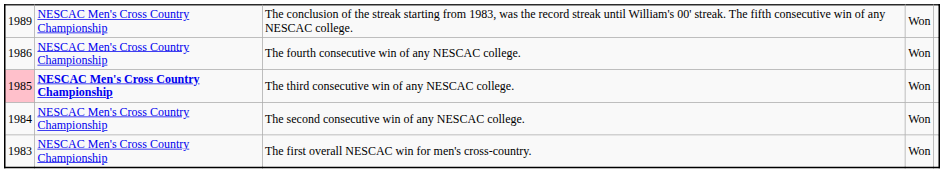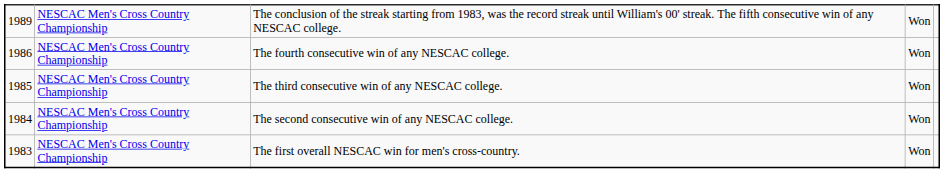(20, 86) pink background -> (20, 86) no background
(118, 86) bold -> (113, 86) normal
